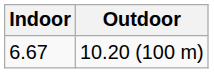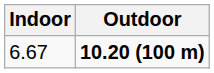(142, 51) normal -> (142, 51) bold
